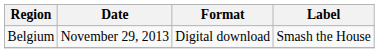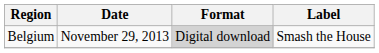(223, 36) no background -> (223, 36) lightgrey background
